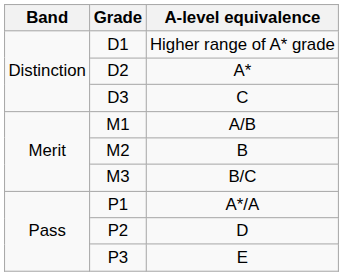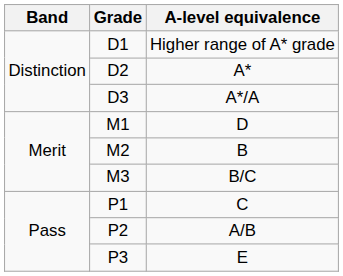(242, 97) C -> (242, 97) A*/A
(242, 124) A/B -> (242, 124) D
(242, 204) A*/A -> (242, 204) C
(242, 230) D -> (242, 230) A/B
